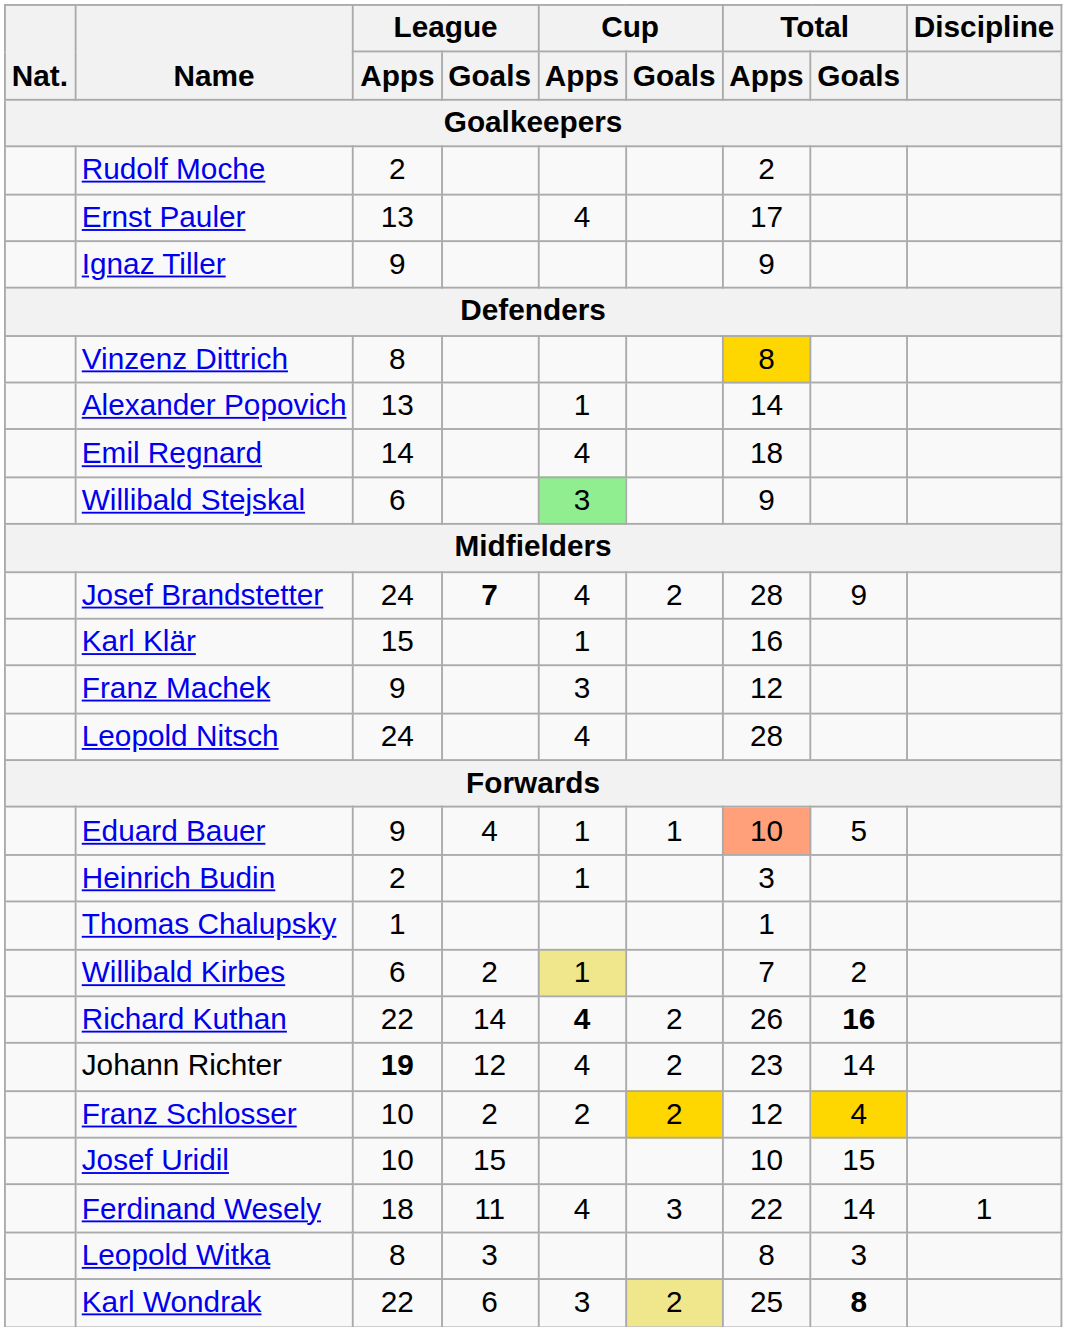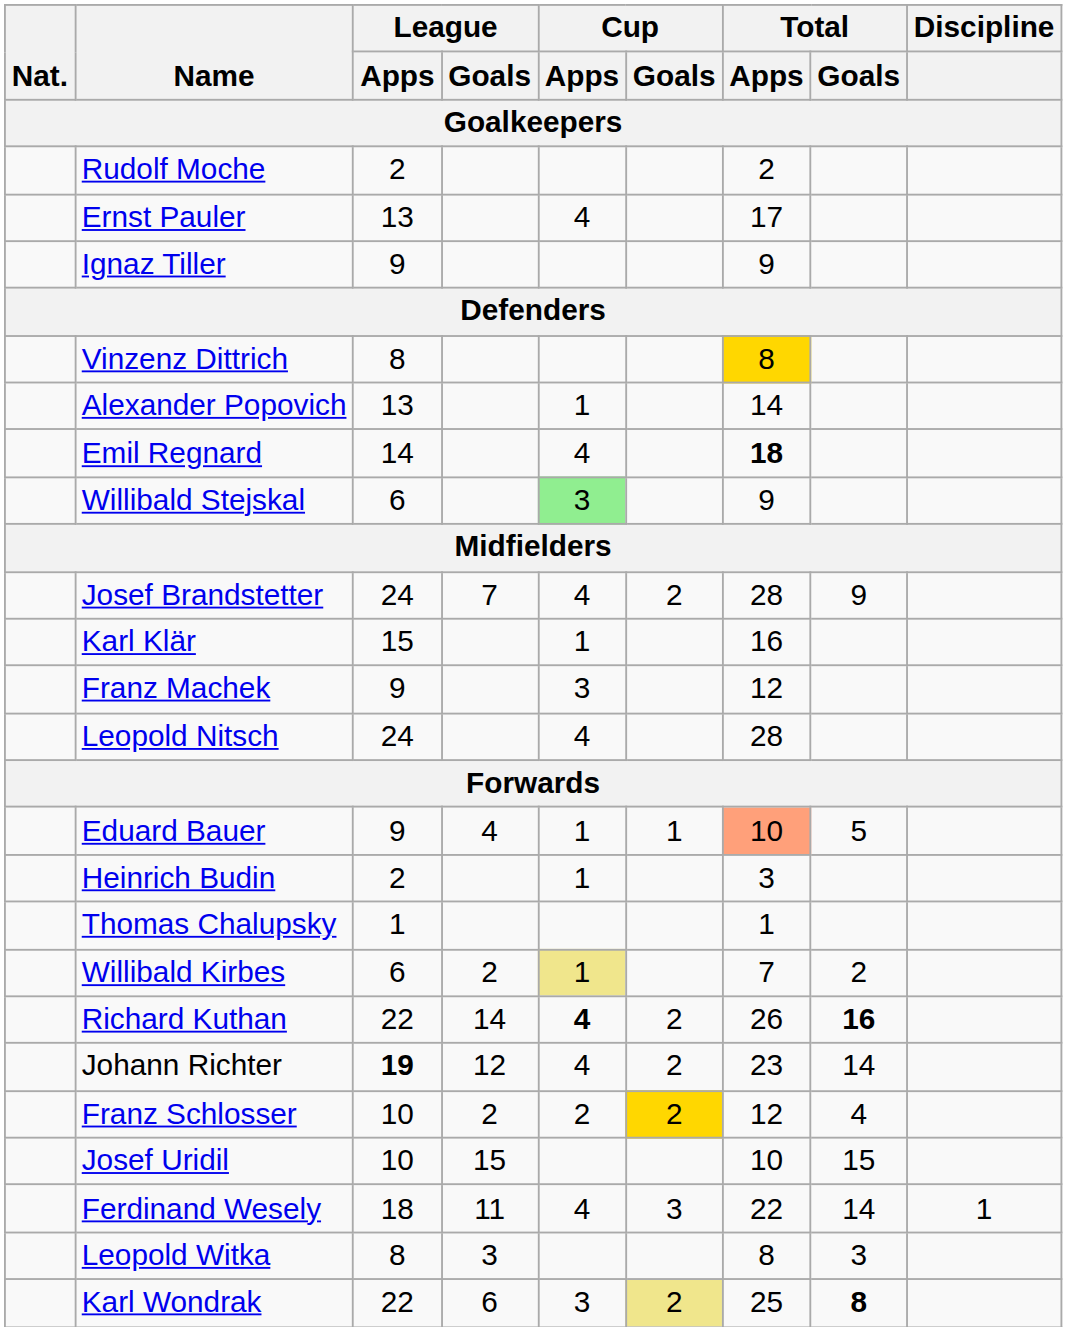(766, 452) normal -> (766, 452) bold
(490, 594) bold -> (490, 594) normal
(859, 1113) gold background -> (859, 1113) no background
